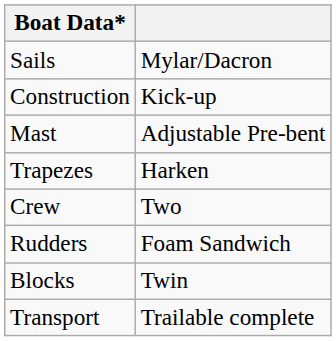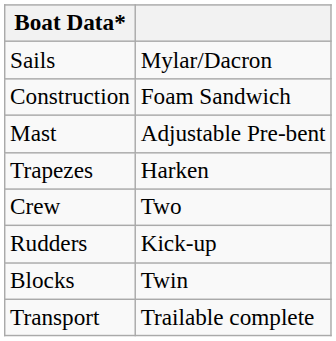(179, 96) Kick-up -> (216, 96) Foam Sandwich
(216, 243) Foam Sandwich -> (179, 243) Kick-up
